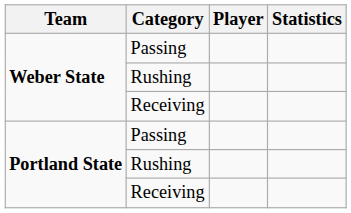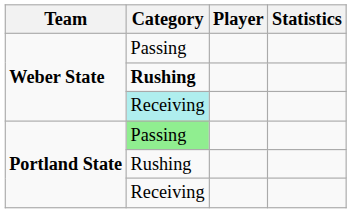(161, 77) normal -> (163, 77) bold
(168, 105) no background -> (168, 105) paleturquoise background
(158, 134) no background -> (158, 134) lightgreen background
